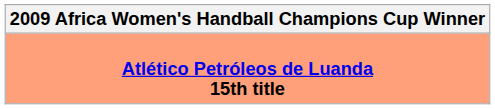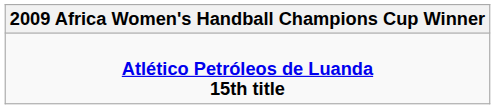(247, 78) lightsalmon background -> (247, 78) no background
